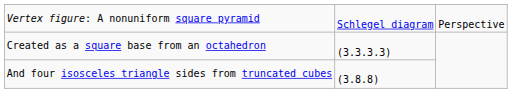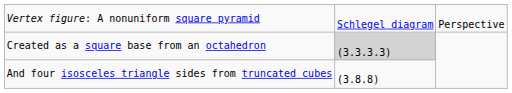(364, 52) no background -> (364, 52) lightgrey background
